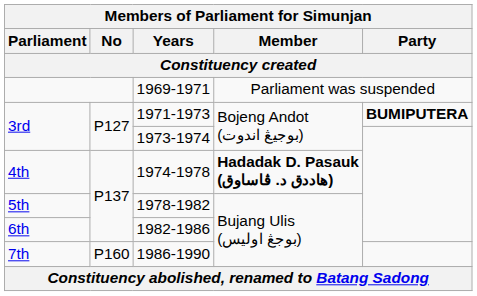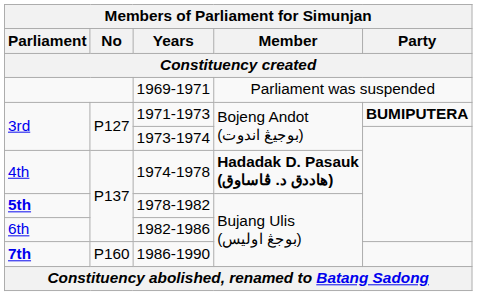(19, 205) normal -> (20, 205) bold
(19, 254) normal -> (20, 254) bold
